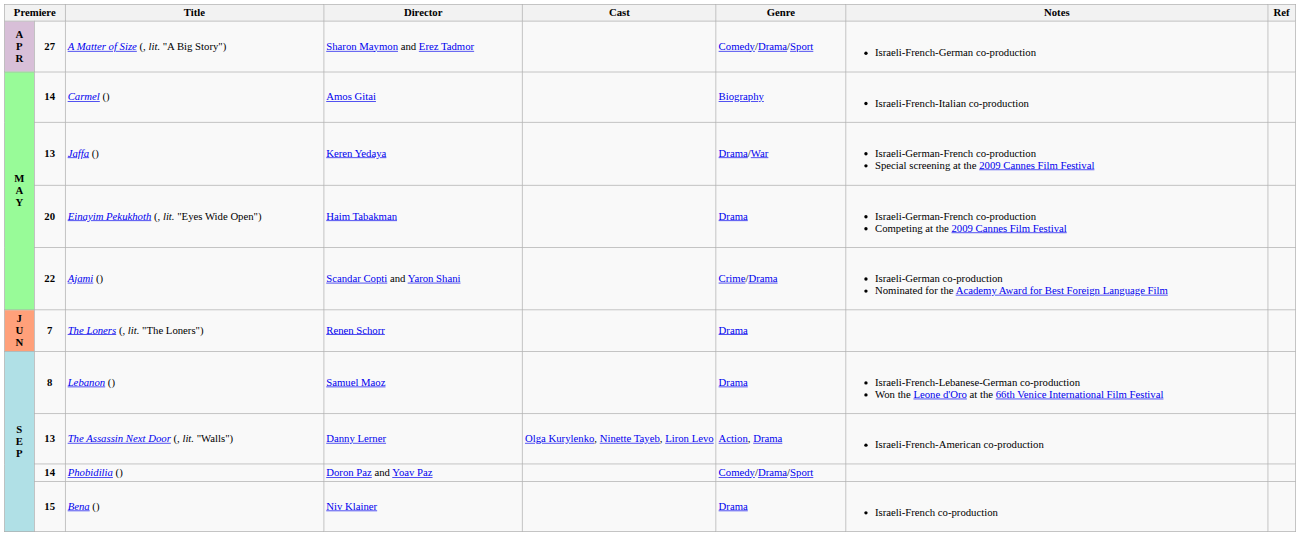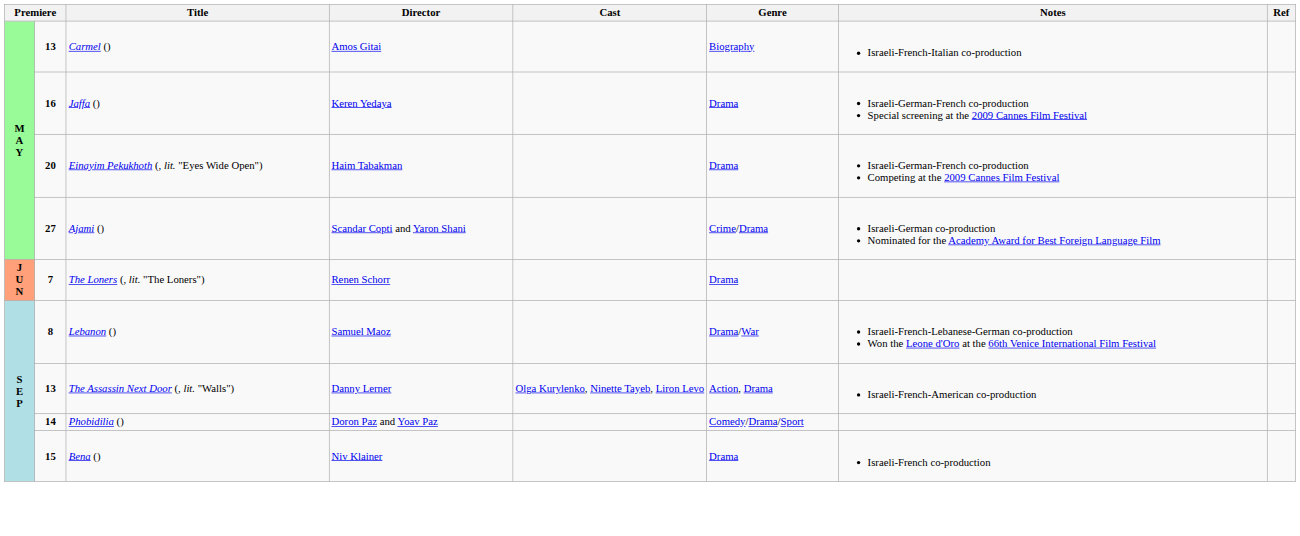- row: (147, 46)
(50, 97) 14 -> (50, 46) 13
(50, 153) 13 -> (50, 103) 16
(743, 153) Drama/War -> (724, 103) Drama
(50, 278) 22 -> (50, 228) 27
(733, 382) Drama -> (734, 332) Drama/War
